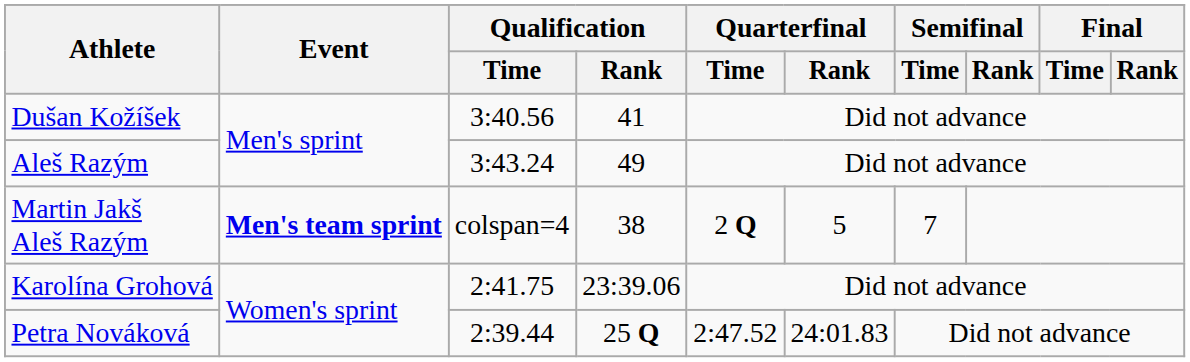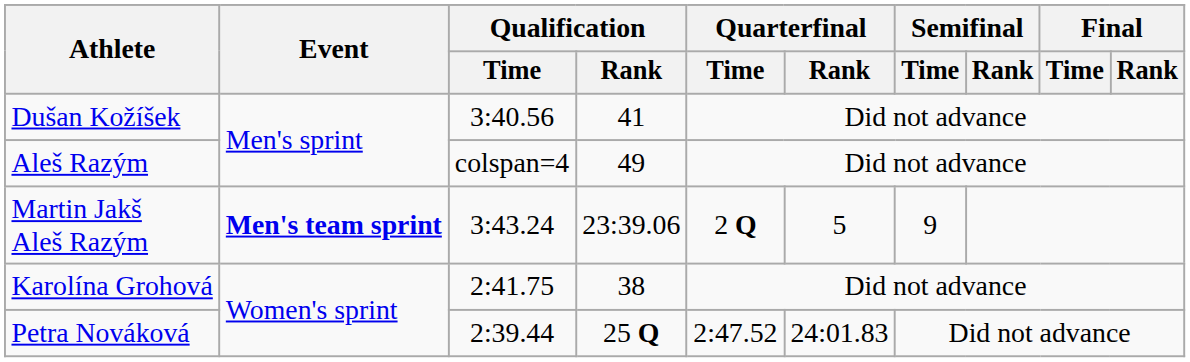(512, 162) 3:43.24 -> (512, 162) colspan=4
(512, 225) colspan=4 -> (512, 225) 3:43.24
(631, 225) 38 -> (631, 225) 23:39.06
(930, 225) 7 -> (930, 225) 9
(631, 287) 23:39.06 -> (631, 287) 38
